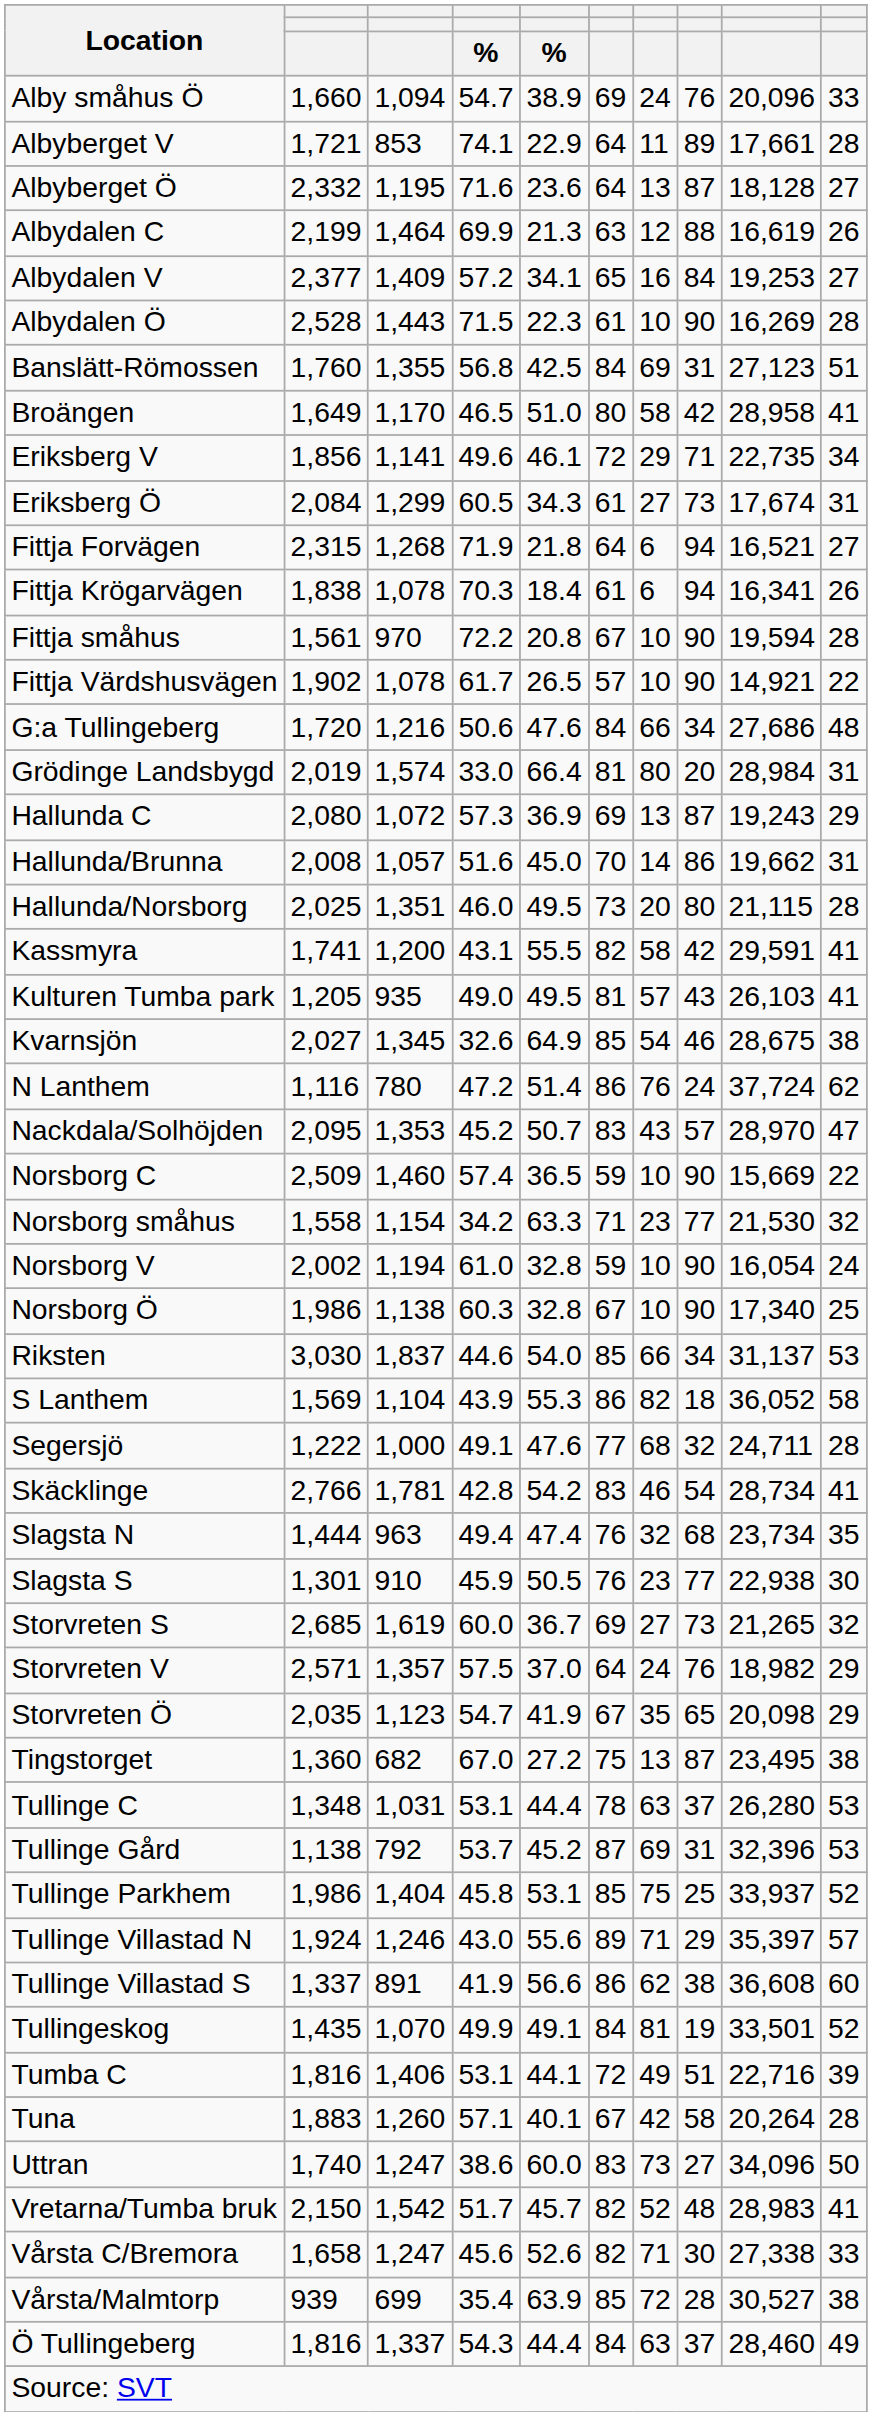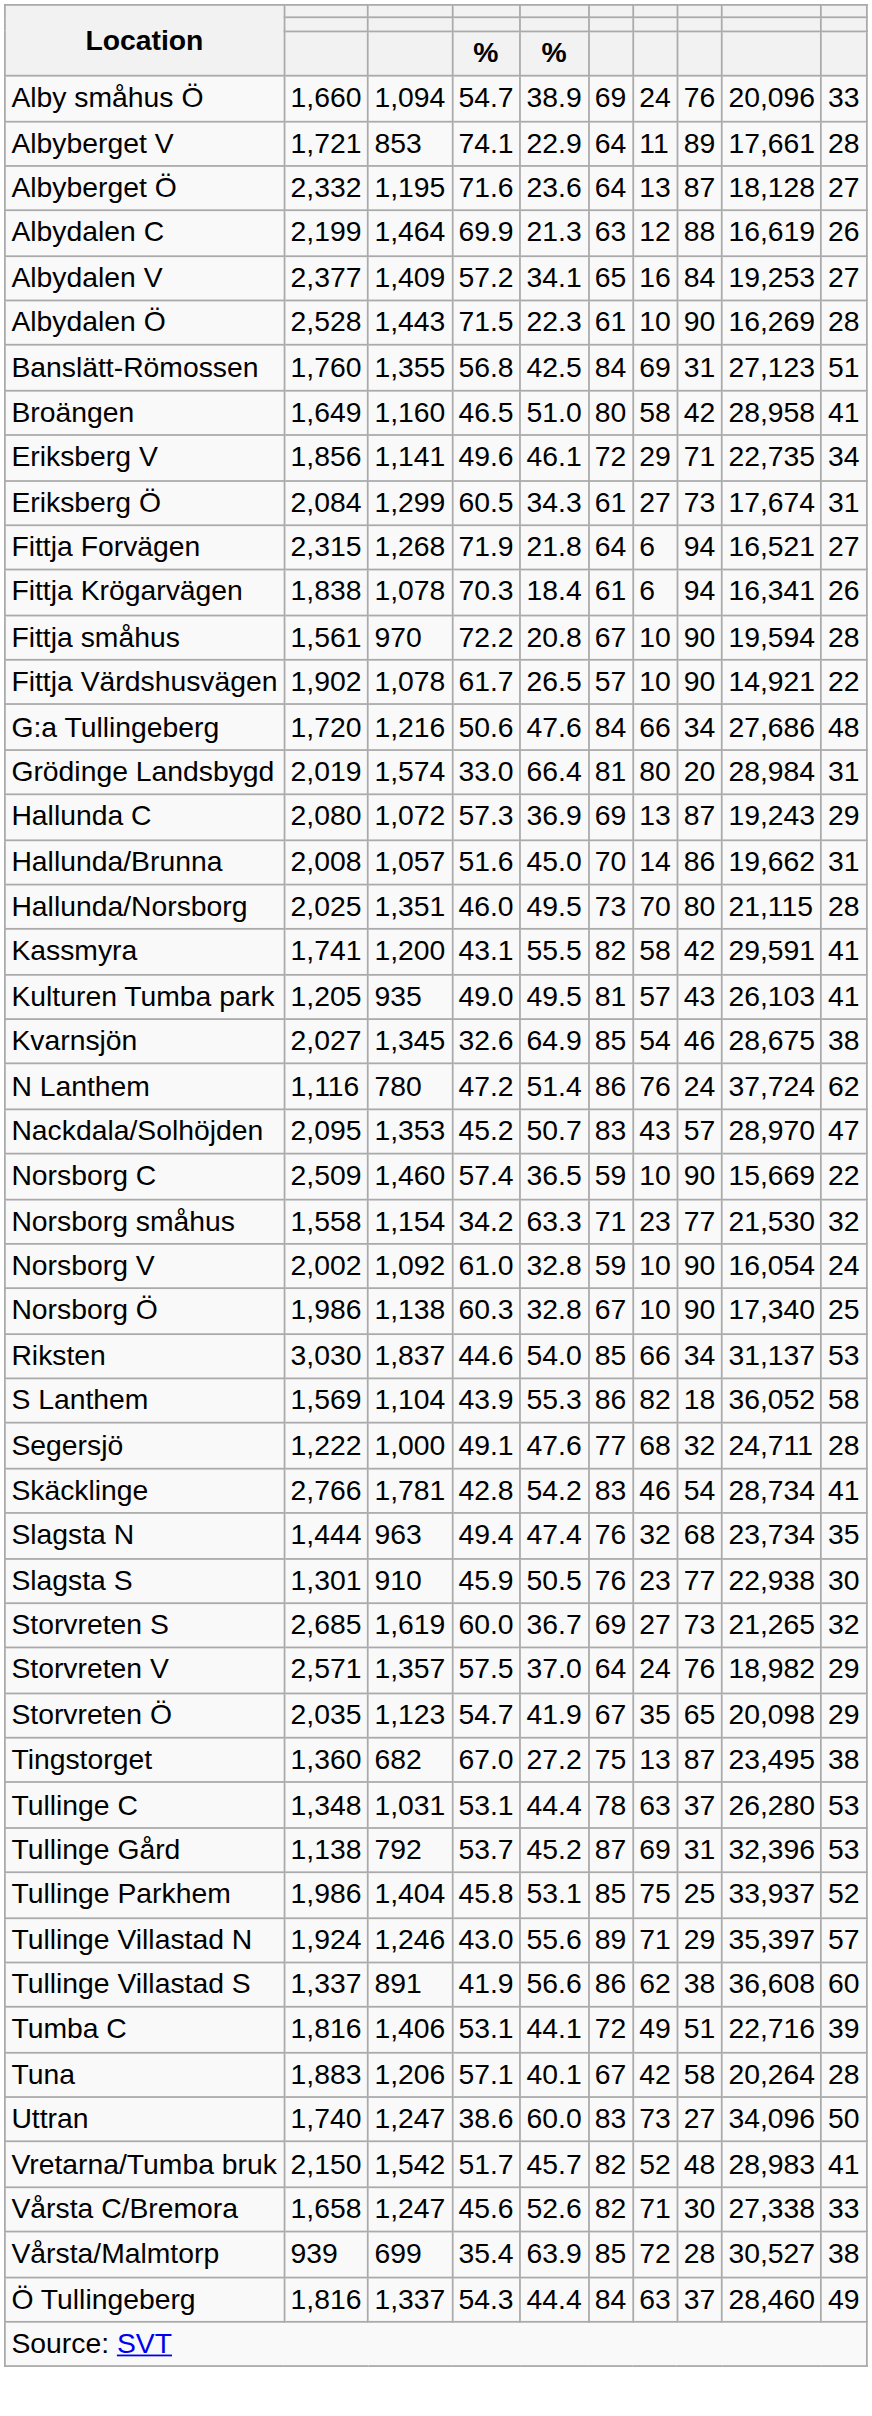(410, 412) 1,170 -> (410, 412) 1,160
(655, 906) 20 -> (655, 906) 70
(410, 1265) 1,194 -> (410, 1265) 1,092
- row: (90, 2029)
(410, 2119) 1,260 -> (410, 2074) 1,206
